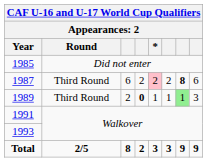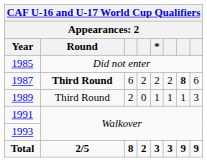(81, 81) normal -> (82, 81) bold
(155, 81) pink background -> (157, 81) no background
(142, 98) bold -> (144, 98) normal
(182, 98) lightgreen background -> (183, 98) no background
